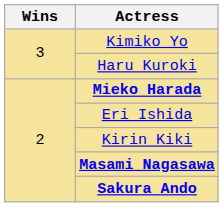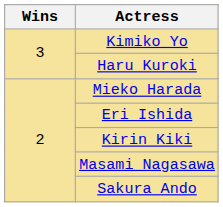(147, 91) bold -> (147, 91) normal
(147, 164) bold -> (147, 164) normal
(147, 189) bold -> (147, 189) normal
